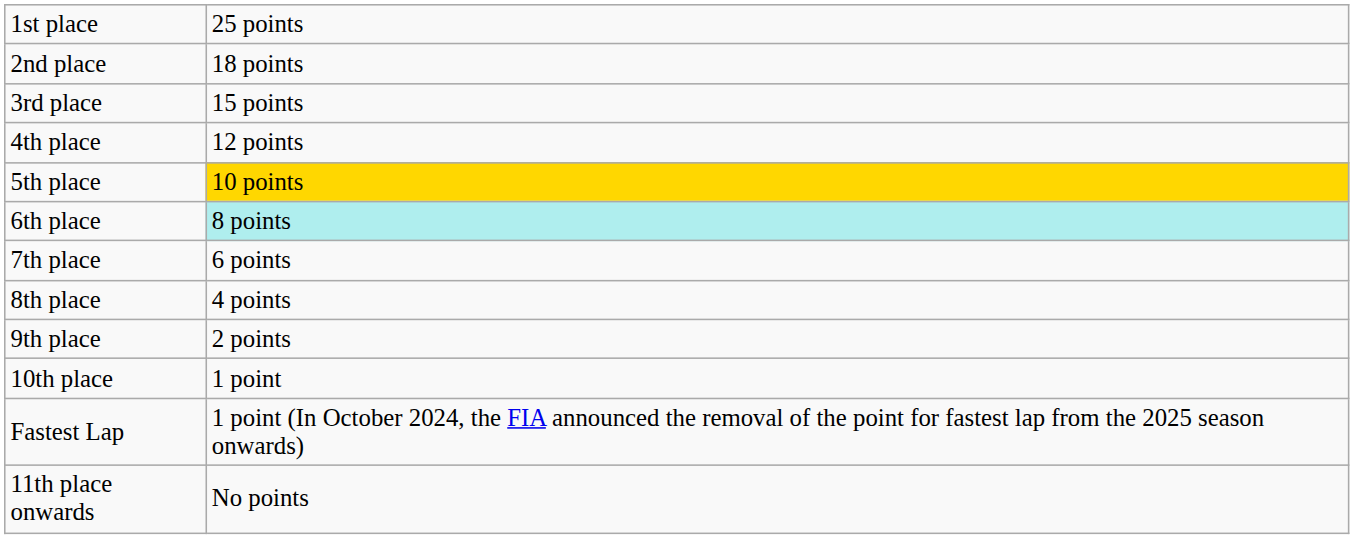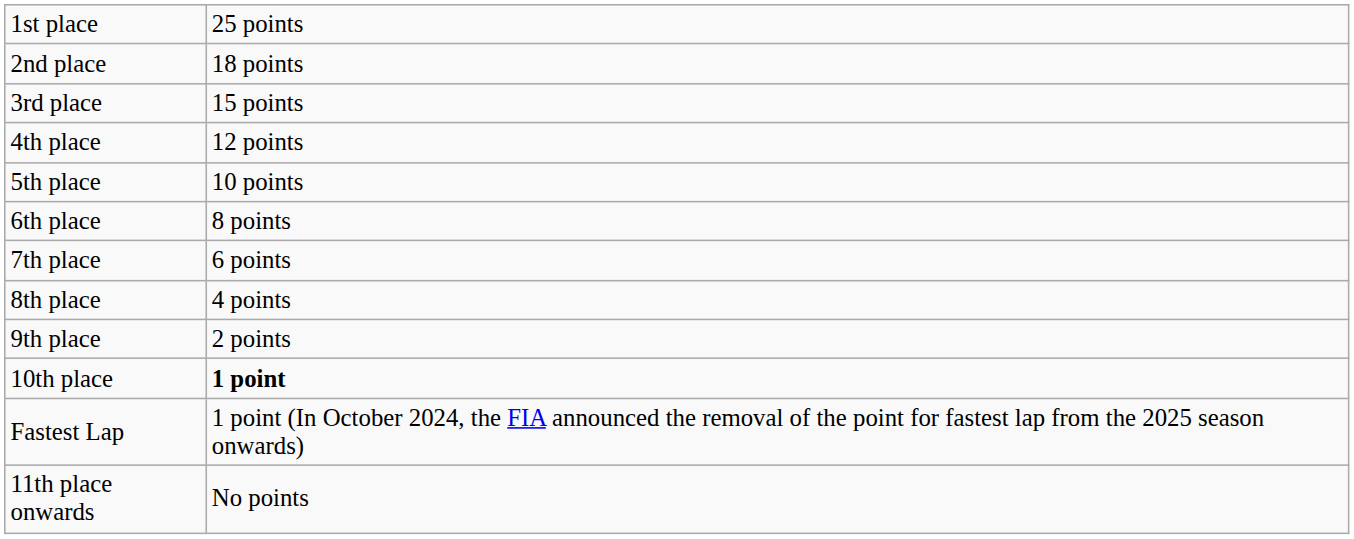(258, 181) gold background -> (258, 181) no background
(251, 220) paleturquoise background -> (251, 220) no background
(247, 378) normal -> (249, 378) bold
